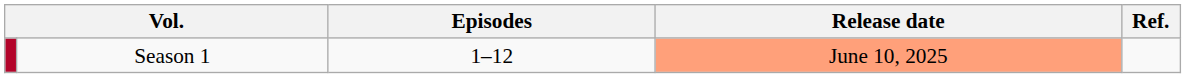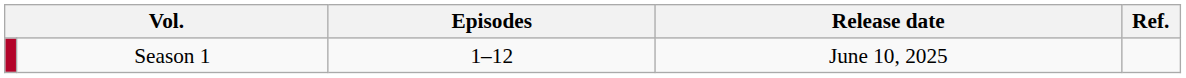(888, 55) lightsalmon background -> (888, 55) no background
